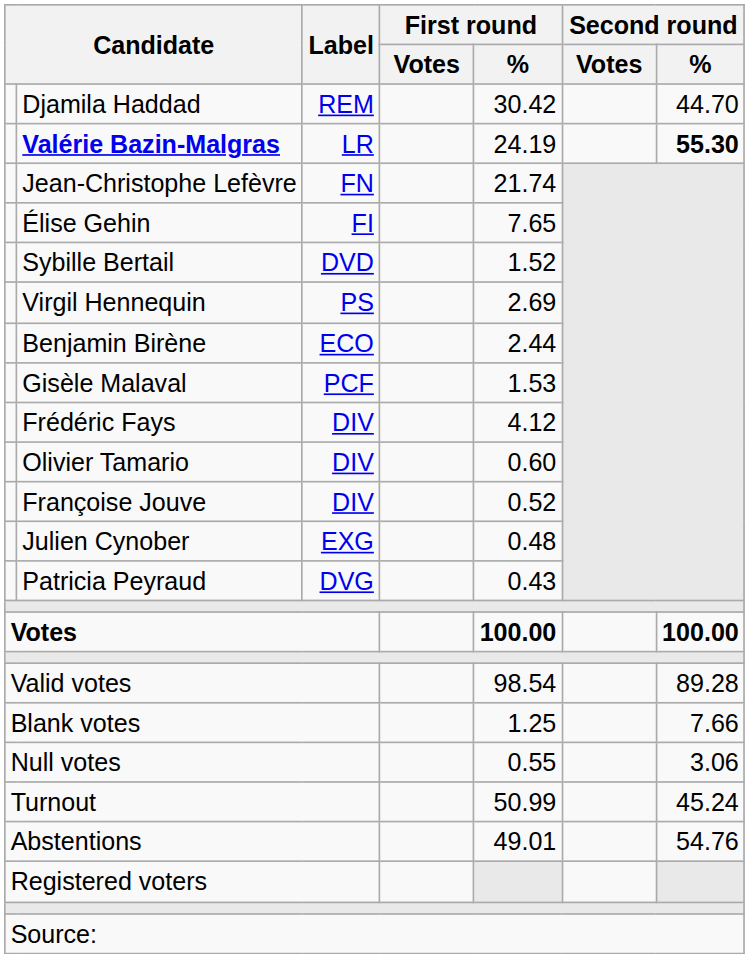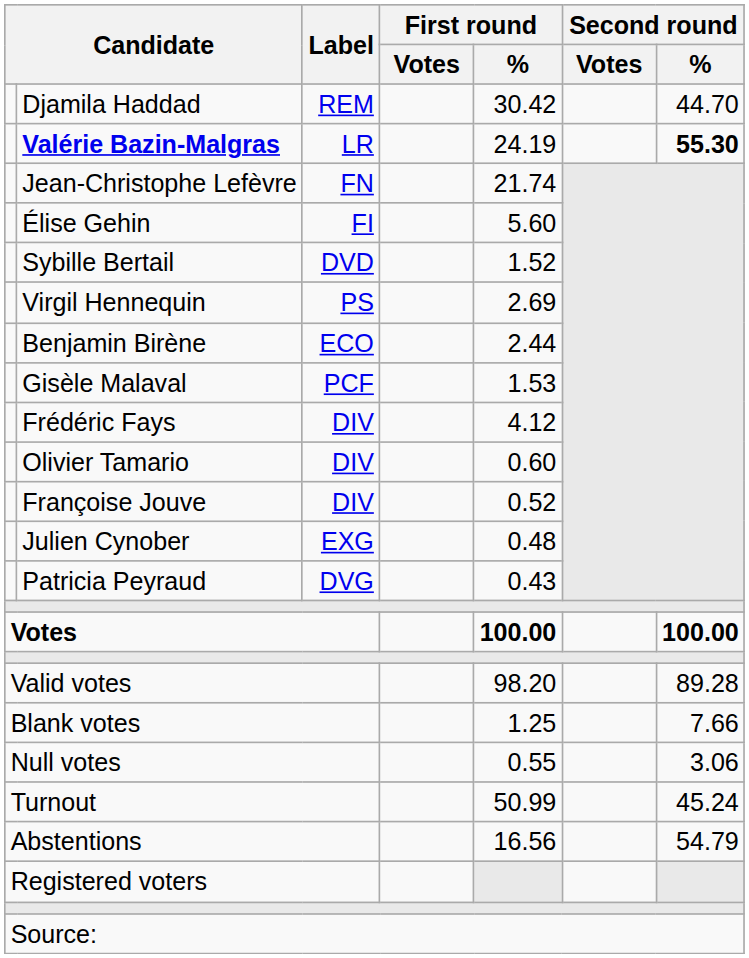(532, 223) 7.65 -> (532, 223) 5.60
(525, 683) 98.54 -> (525, 683) 98.20
(525, 842) 49.01 -> (525, 842) 16.56
(707, 842) 54.76 -> (707, 842) 54.79
